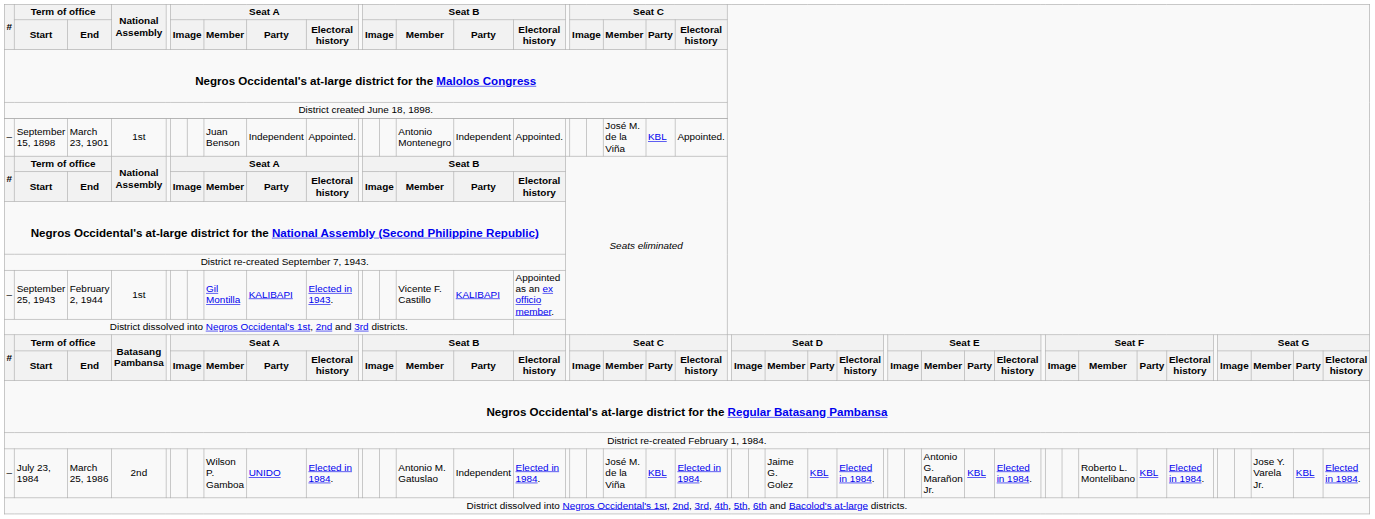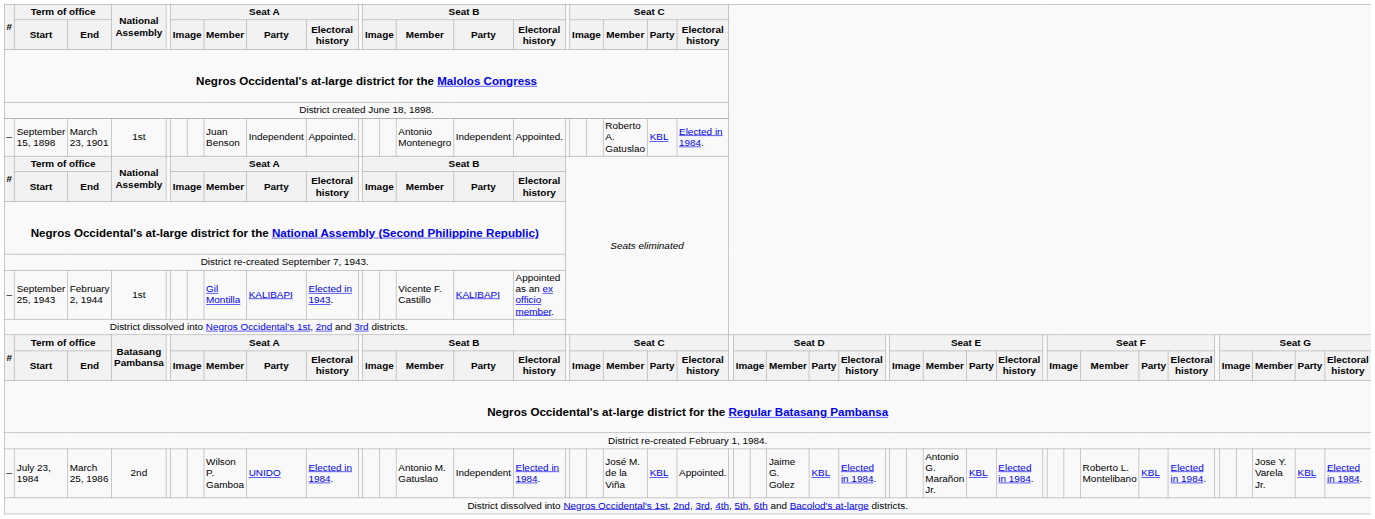(623, 137) José M. de la Viña -> (625, 137) Roberto A. Gatuslao
(701, 137) Appointed. -> (701, 137) Elected in 1984.
(699, 473) Elected in 1984. -> (703, 473) Appointed.
